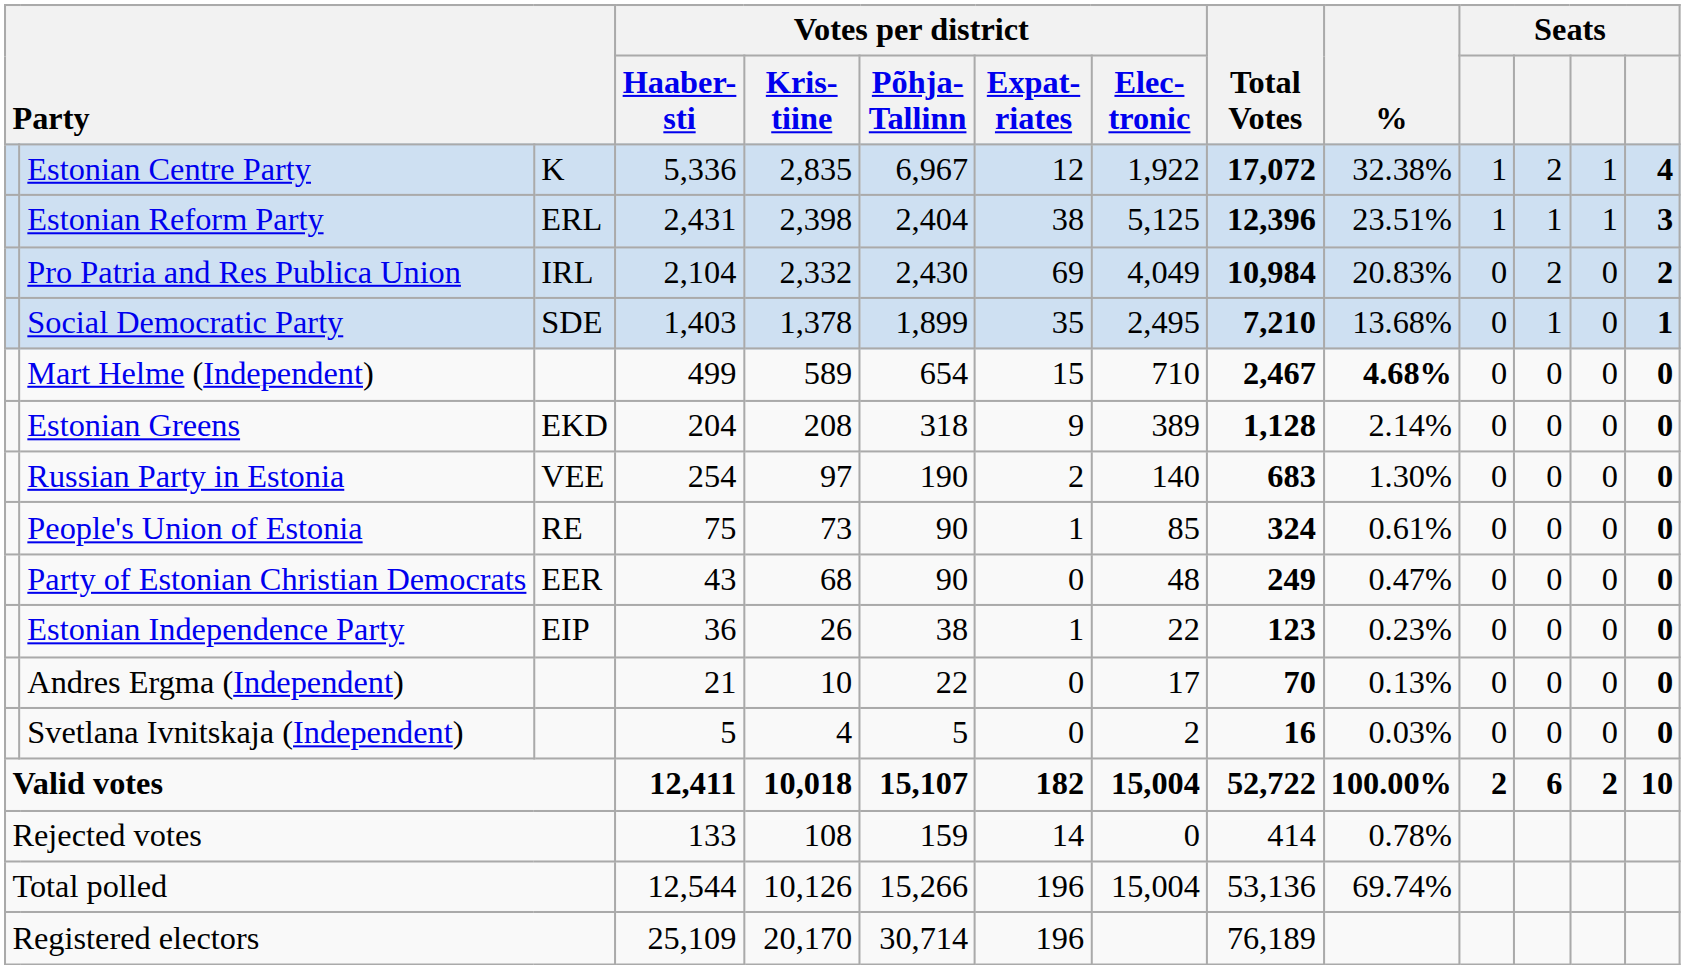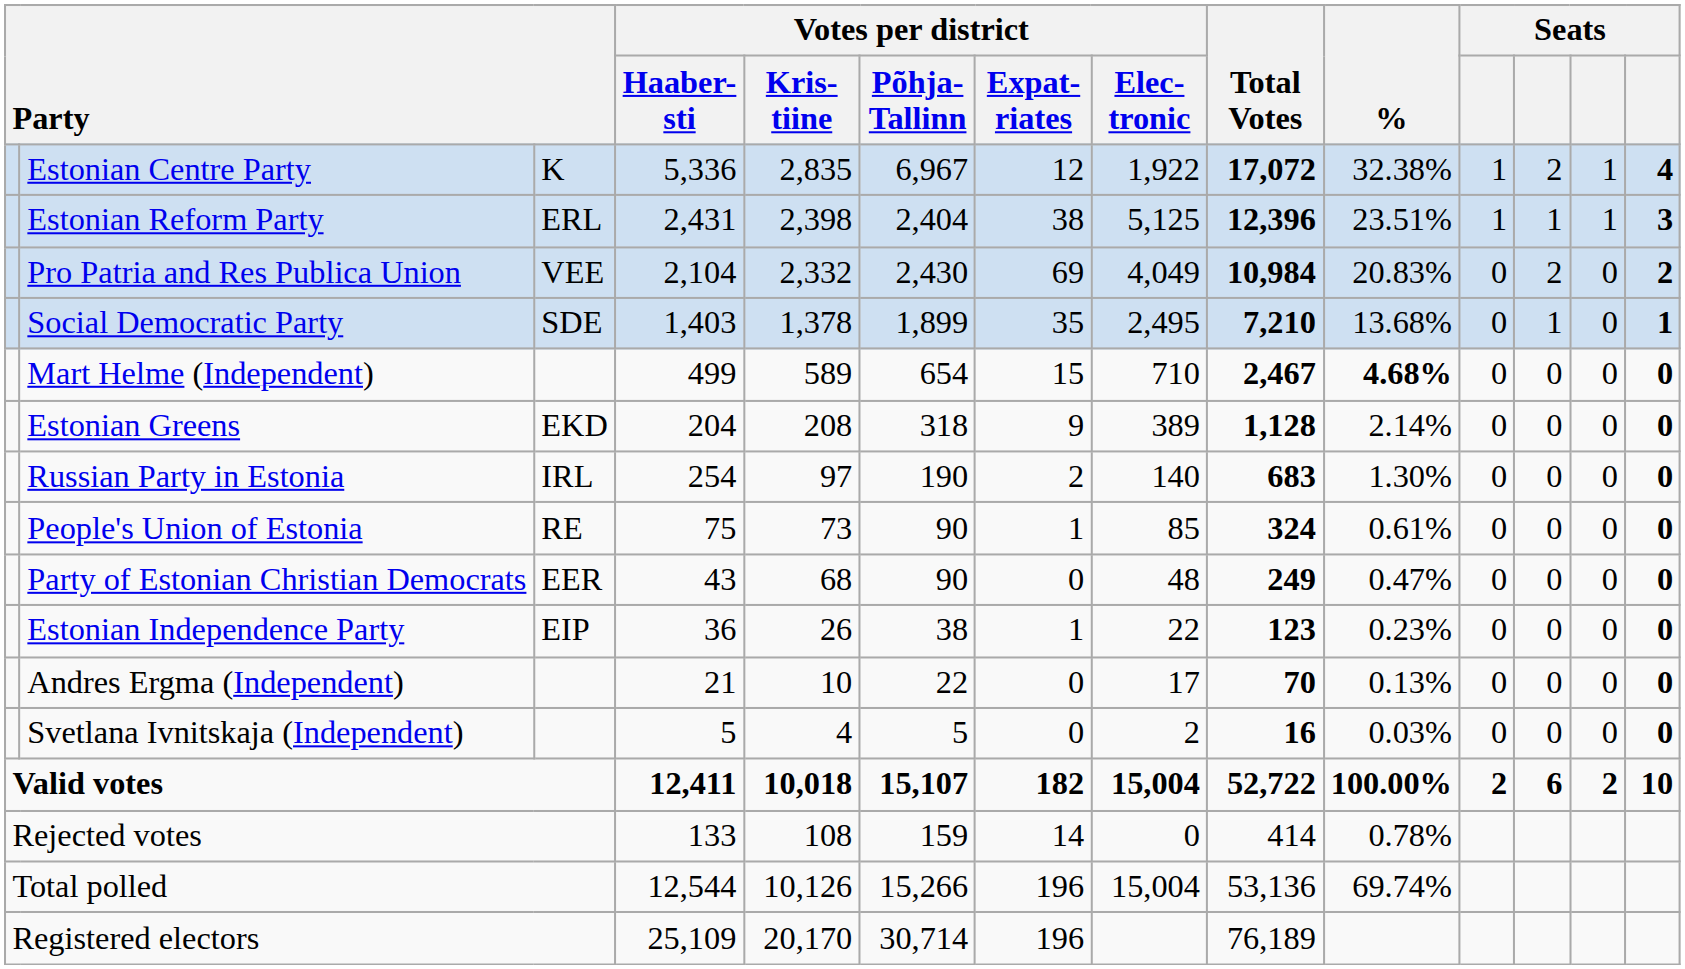(567, 271) IRL -> (573, 271) VEE
(573, 476) VEE -> (567, 476) IRL
